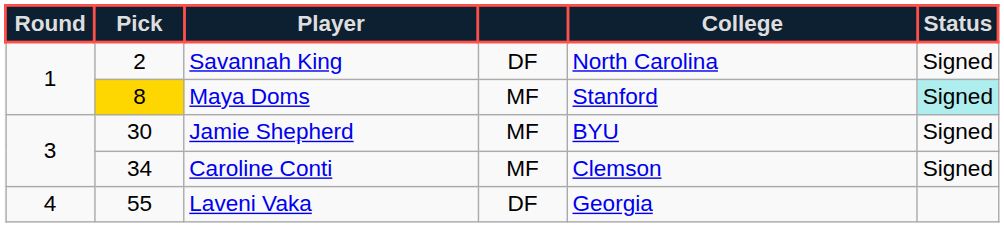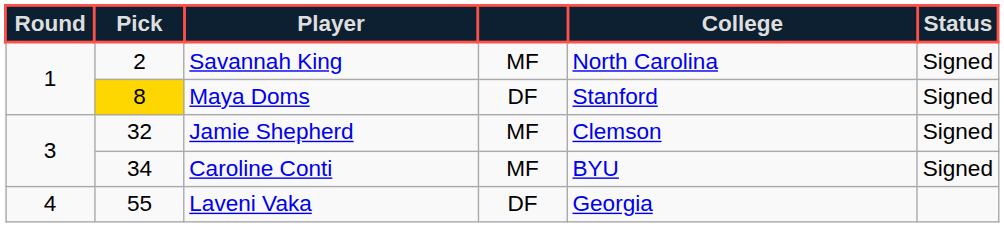(523, 60) DF -> (523, 60) MF
(523, 96) MF -> (523, 96) DF
(958, 96) paleturquoise background -> (958, 96) no background
(139, 132) 30 -> (139, 132) 32
(596, 132) BYU -> (617, 132) Clemson
(617, 168) Clemson -> (596, 168) BYU
